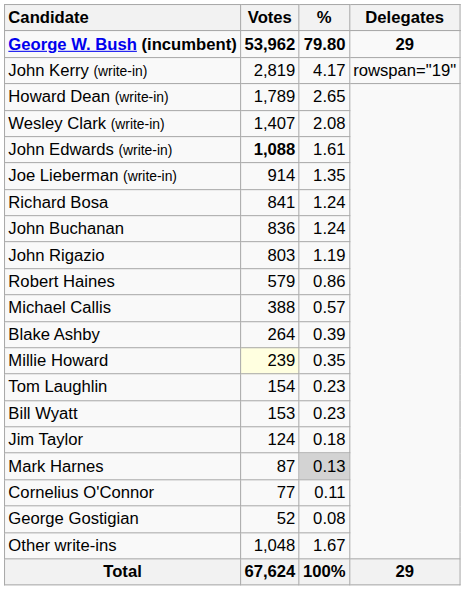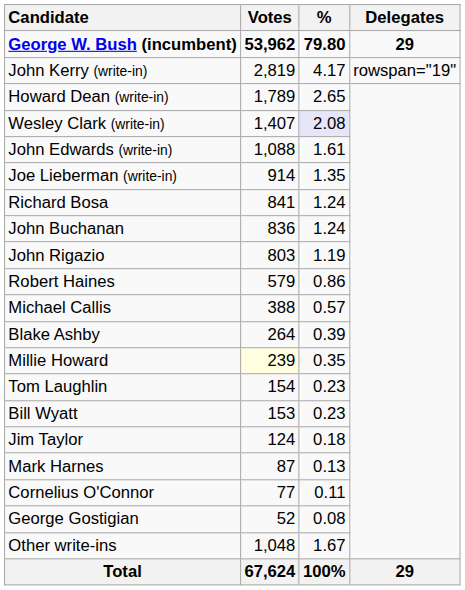(329, 123) no background -> (329, 123) lavender background
(274, 149) bold -> (274, 149) normal
(329, 466) lightgrey background -> (329, 466) no background
